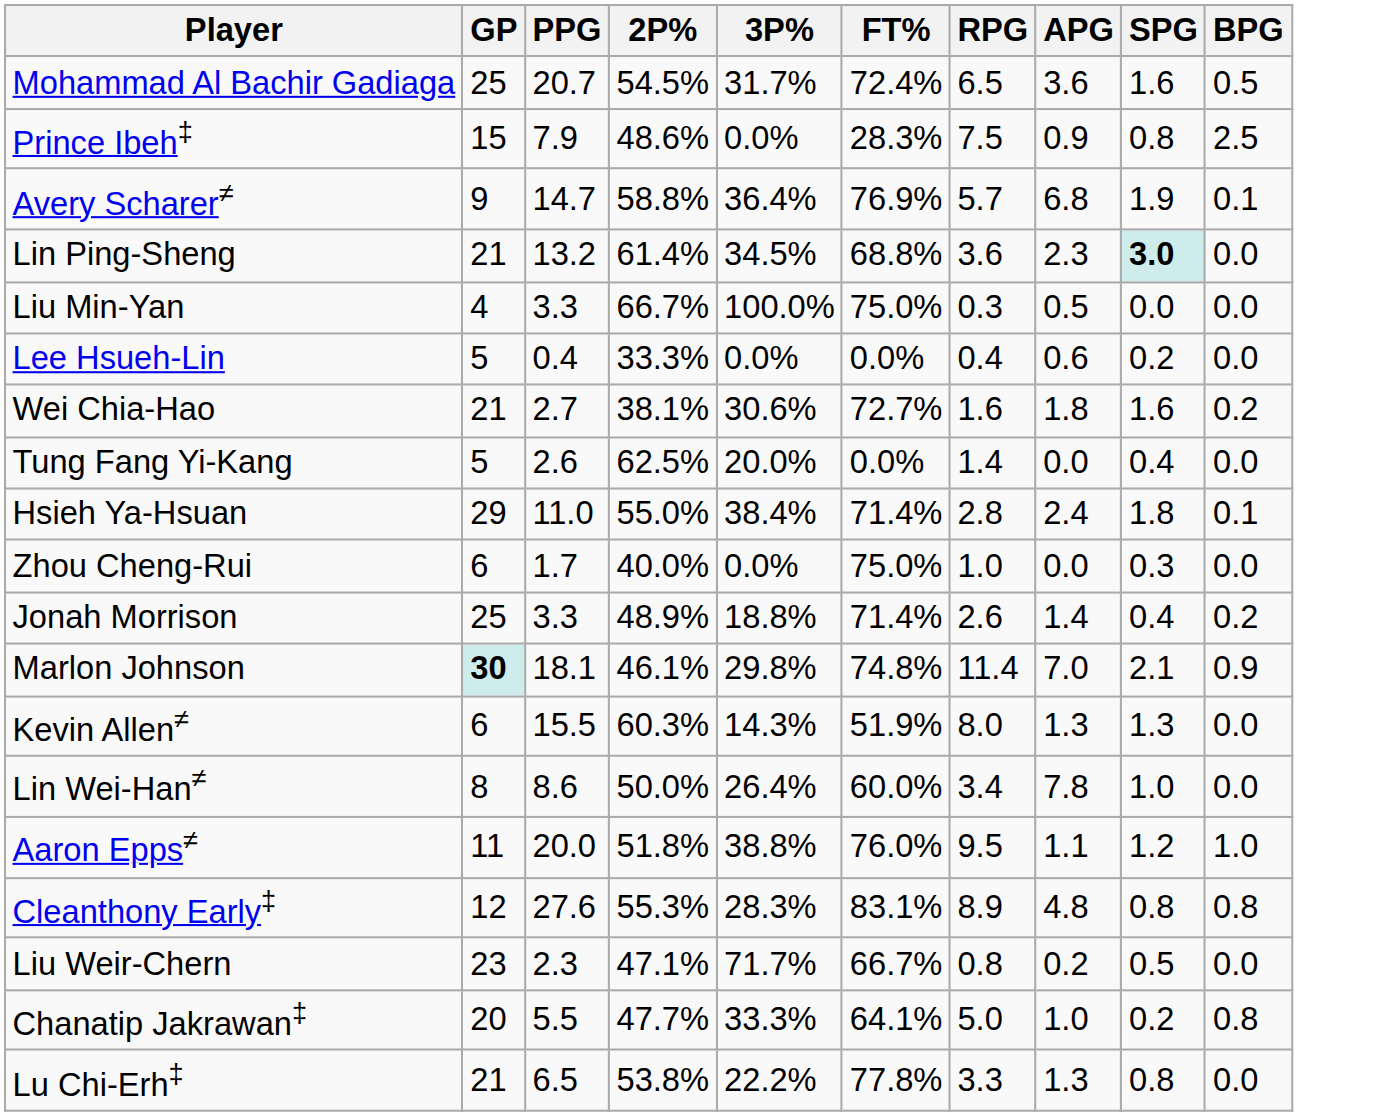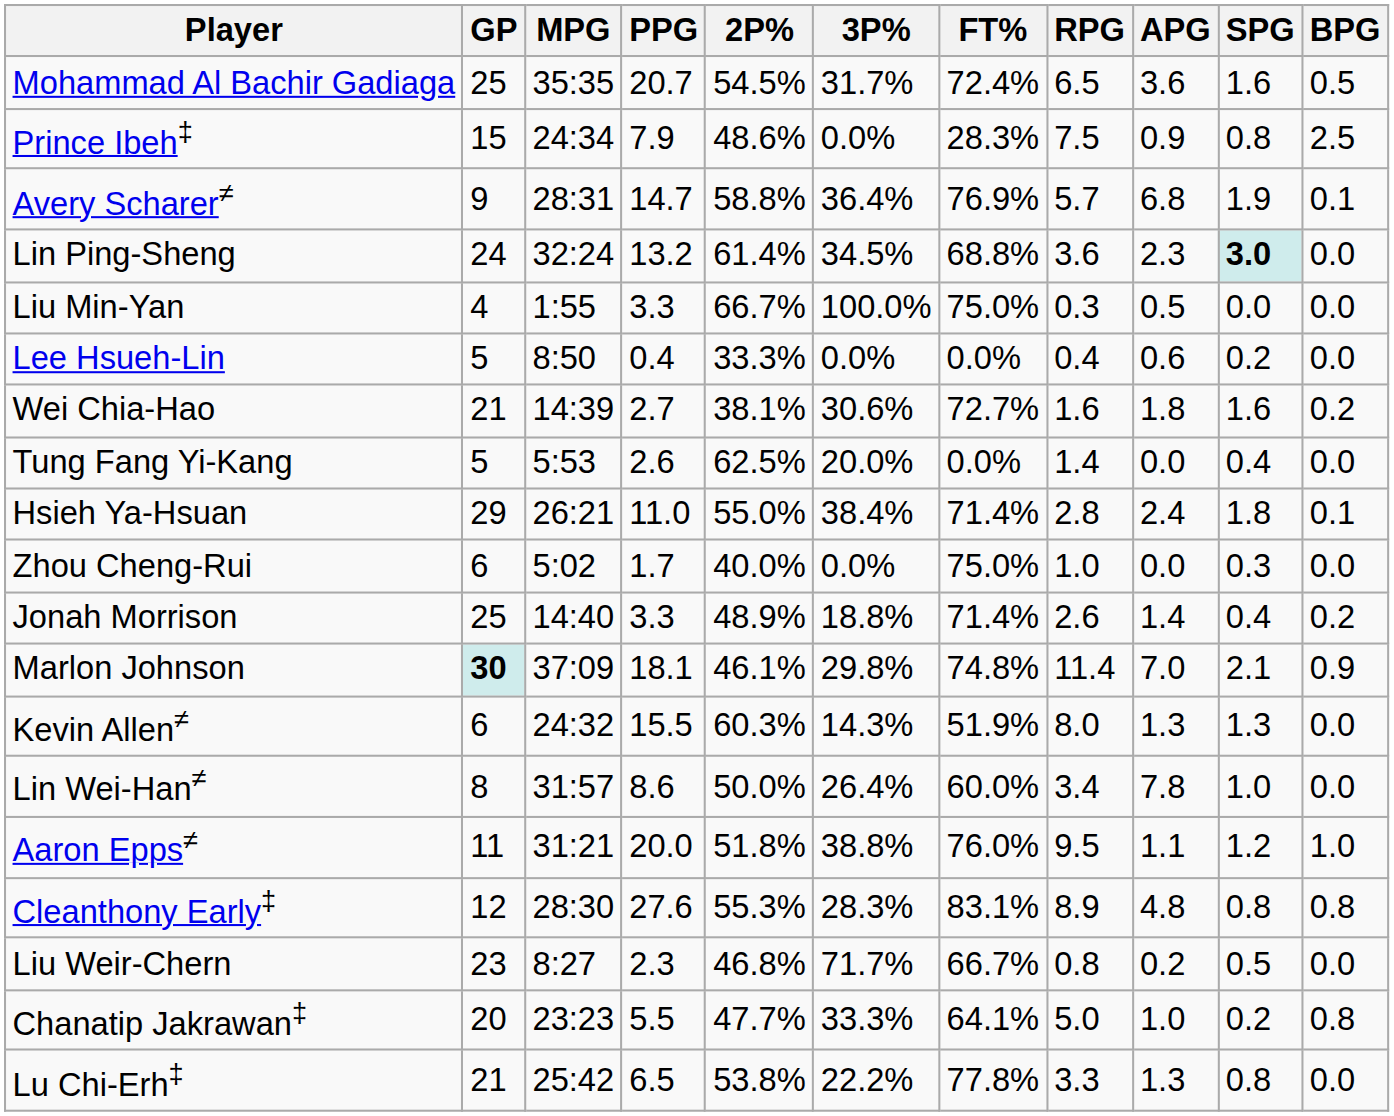+ column: (573, 30)
(488, 255) 21 -> (488, 255) 24
(663, 963) 47.1% -> (760, 963) 46.8%
